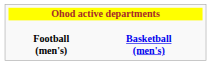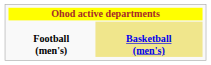(149, 45) no background -> (149, 45) khaki background
